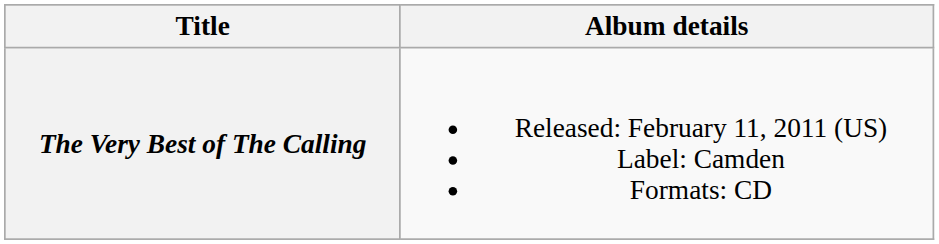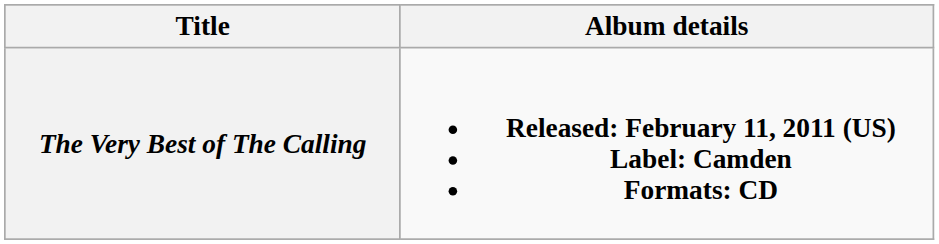(667, 159) normal -> (667, 159) bold
